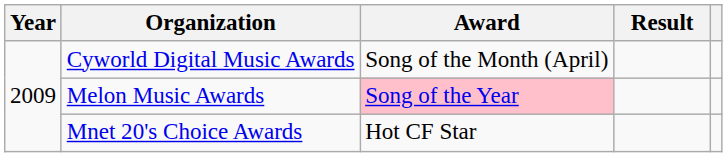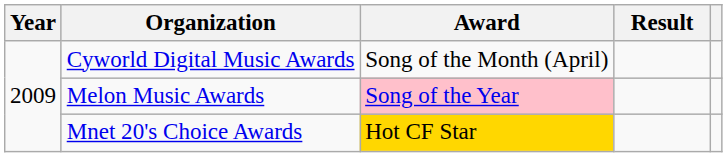(421, 132) no background -> (421, 132) gold background
